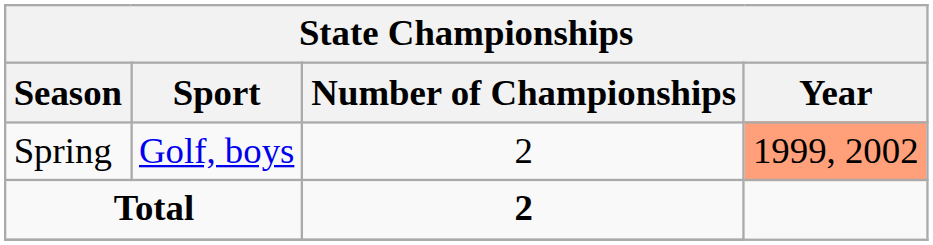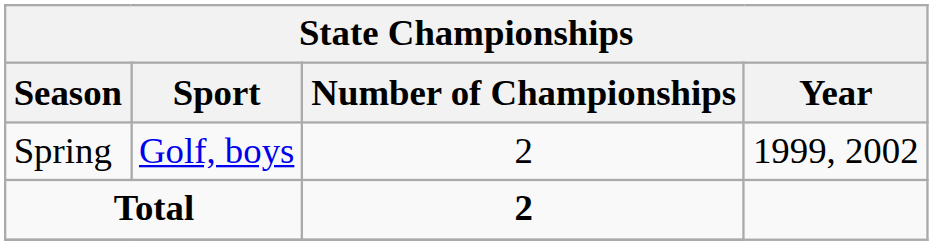(836, 150) lightsalmon background -> (836, 150) no background
